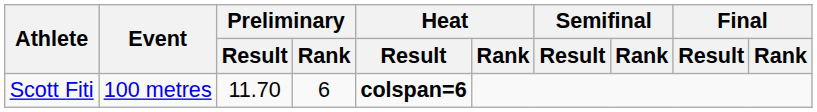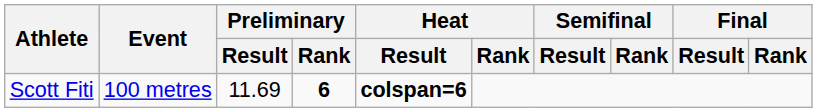(255, 90) 11.70 -> (255, 90) 11.69
(324, 90) normal -> (324, 90) bold
